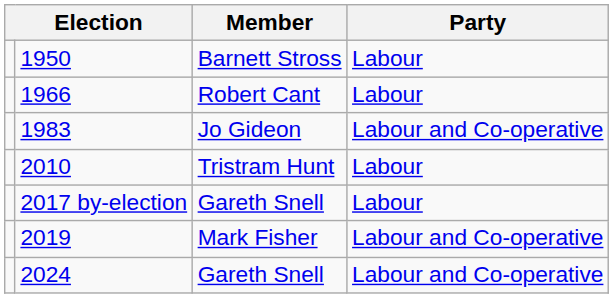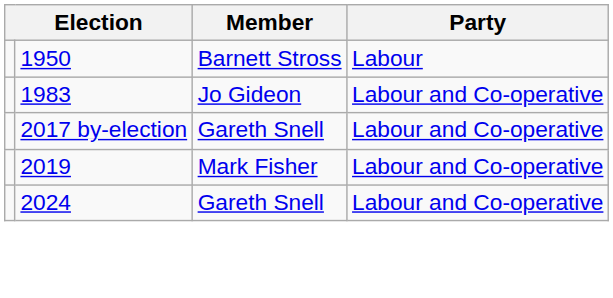- row: (46, 94)
- row: (46, 166)
(387, 202) Labour -> (478, 130) Labour and Co-operative
